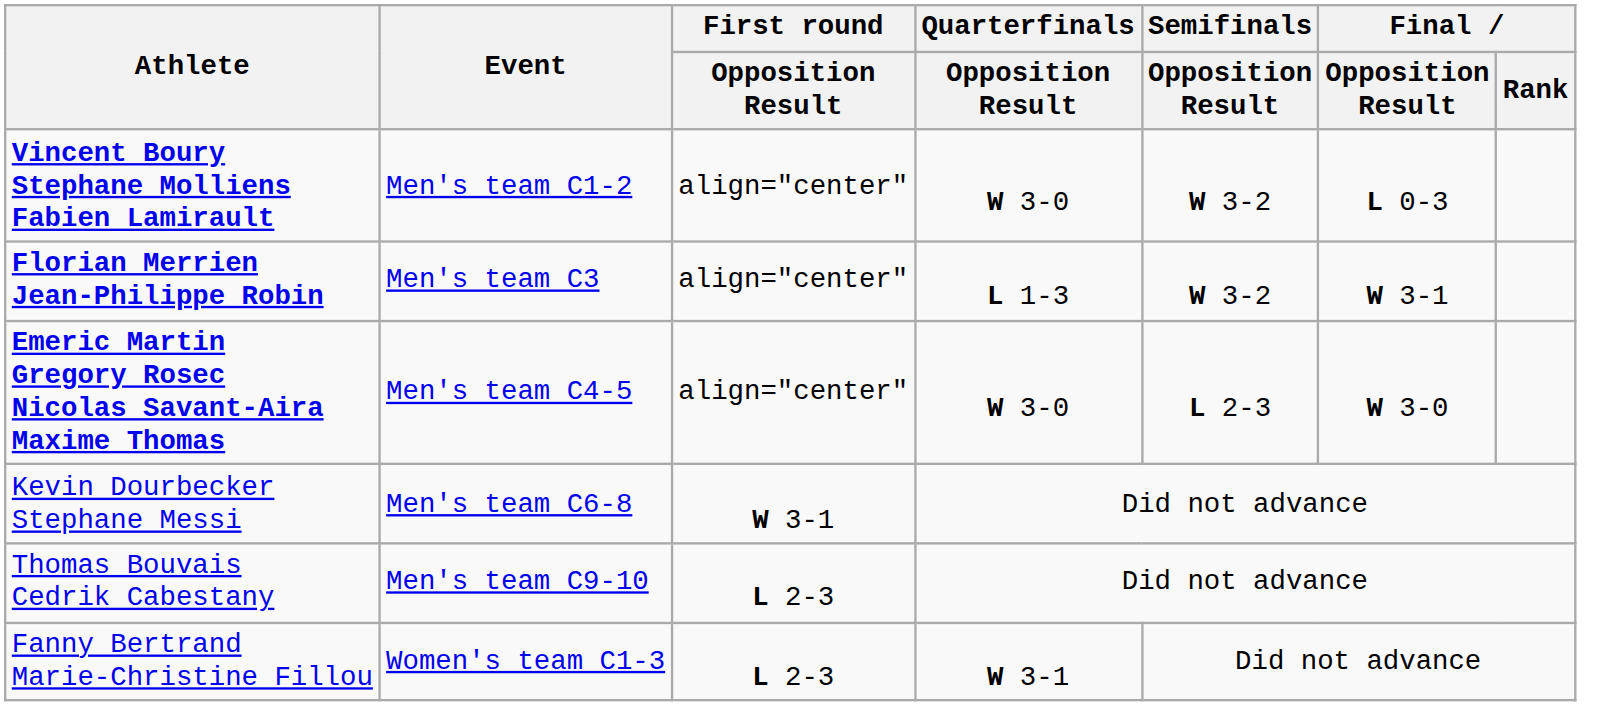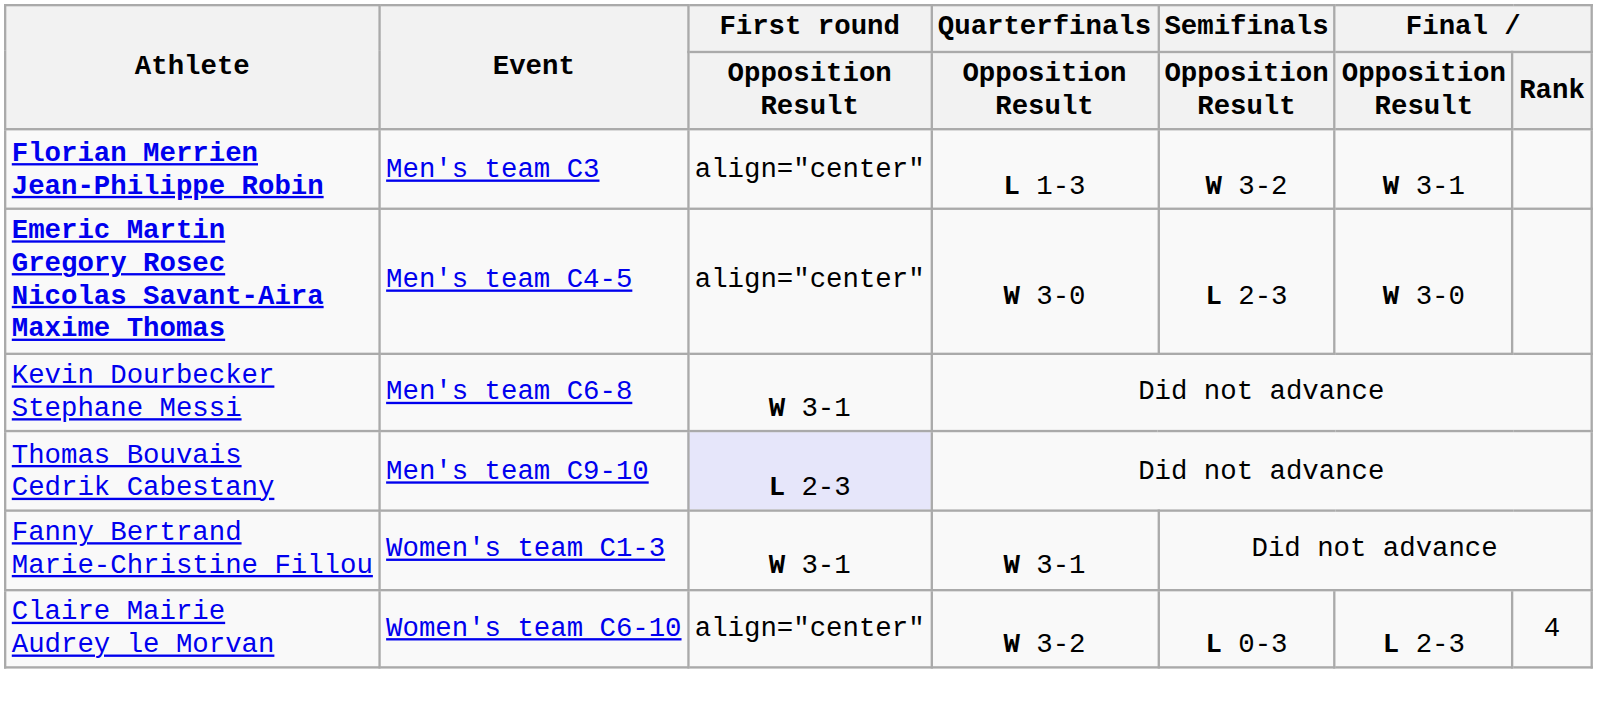- row: (151, 185)
(793, 599) no background -> (810, 487) lavender background
(793, 677) L 2-3 -> (810, 566) W 3-1
+ row: (143, 628)
